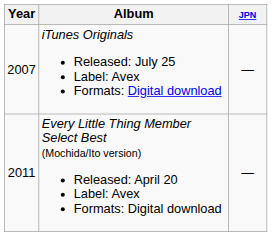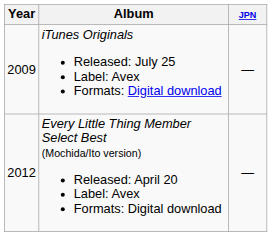(22, 69) 2007 -> (22, 69) 2009
(22, 172) 2011 -> (22, 172) 2012
